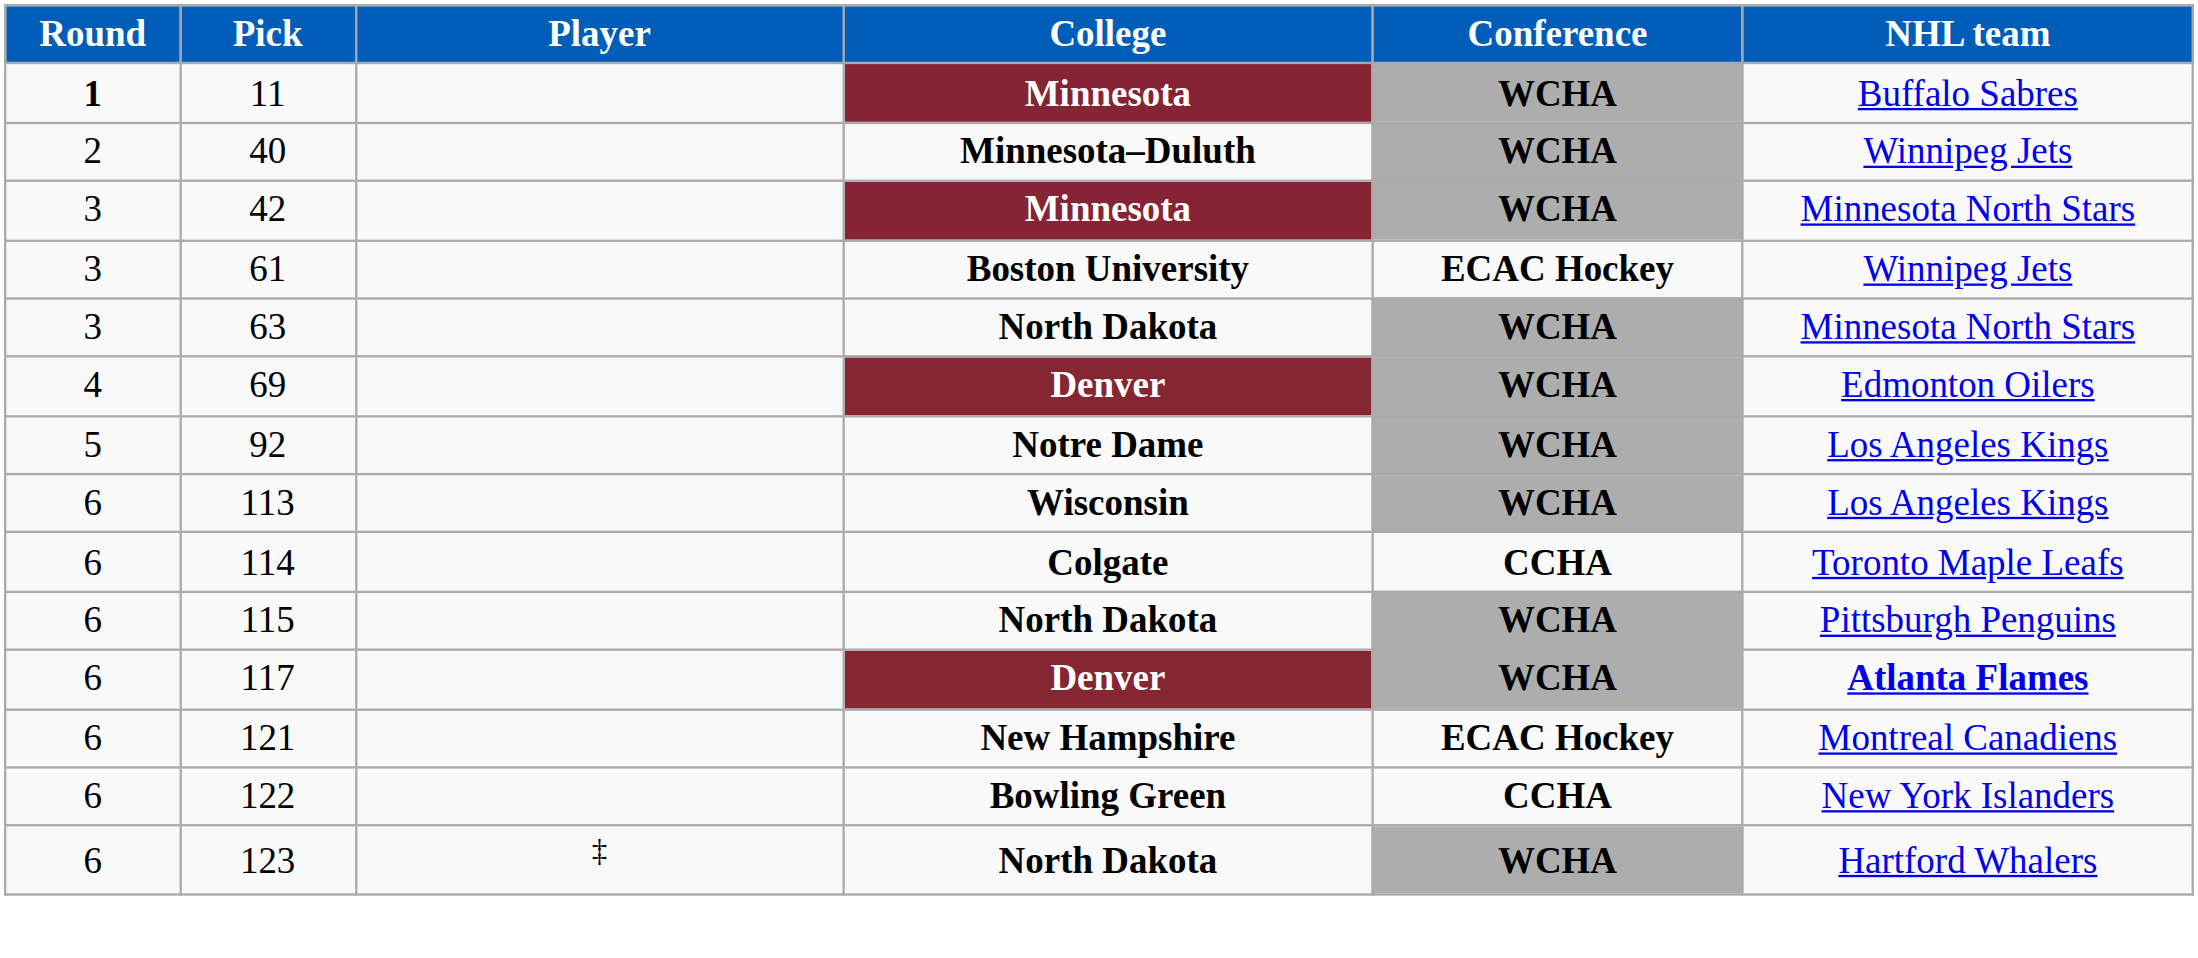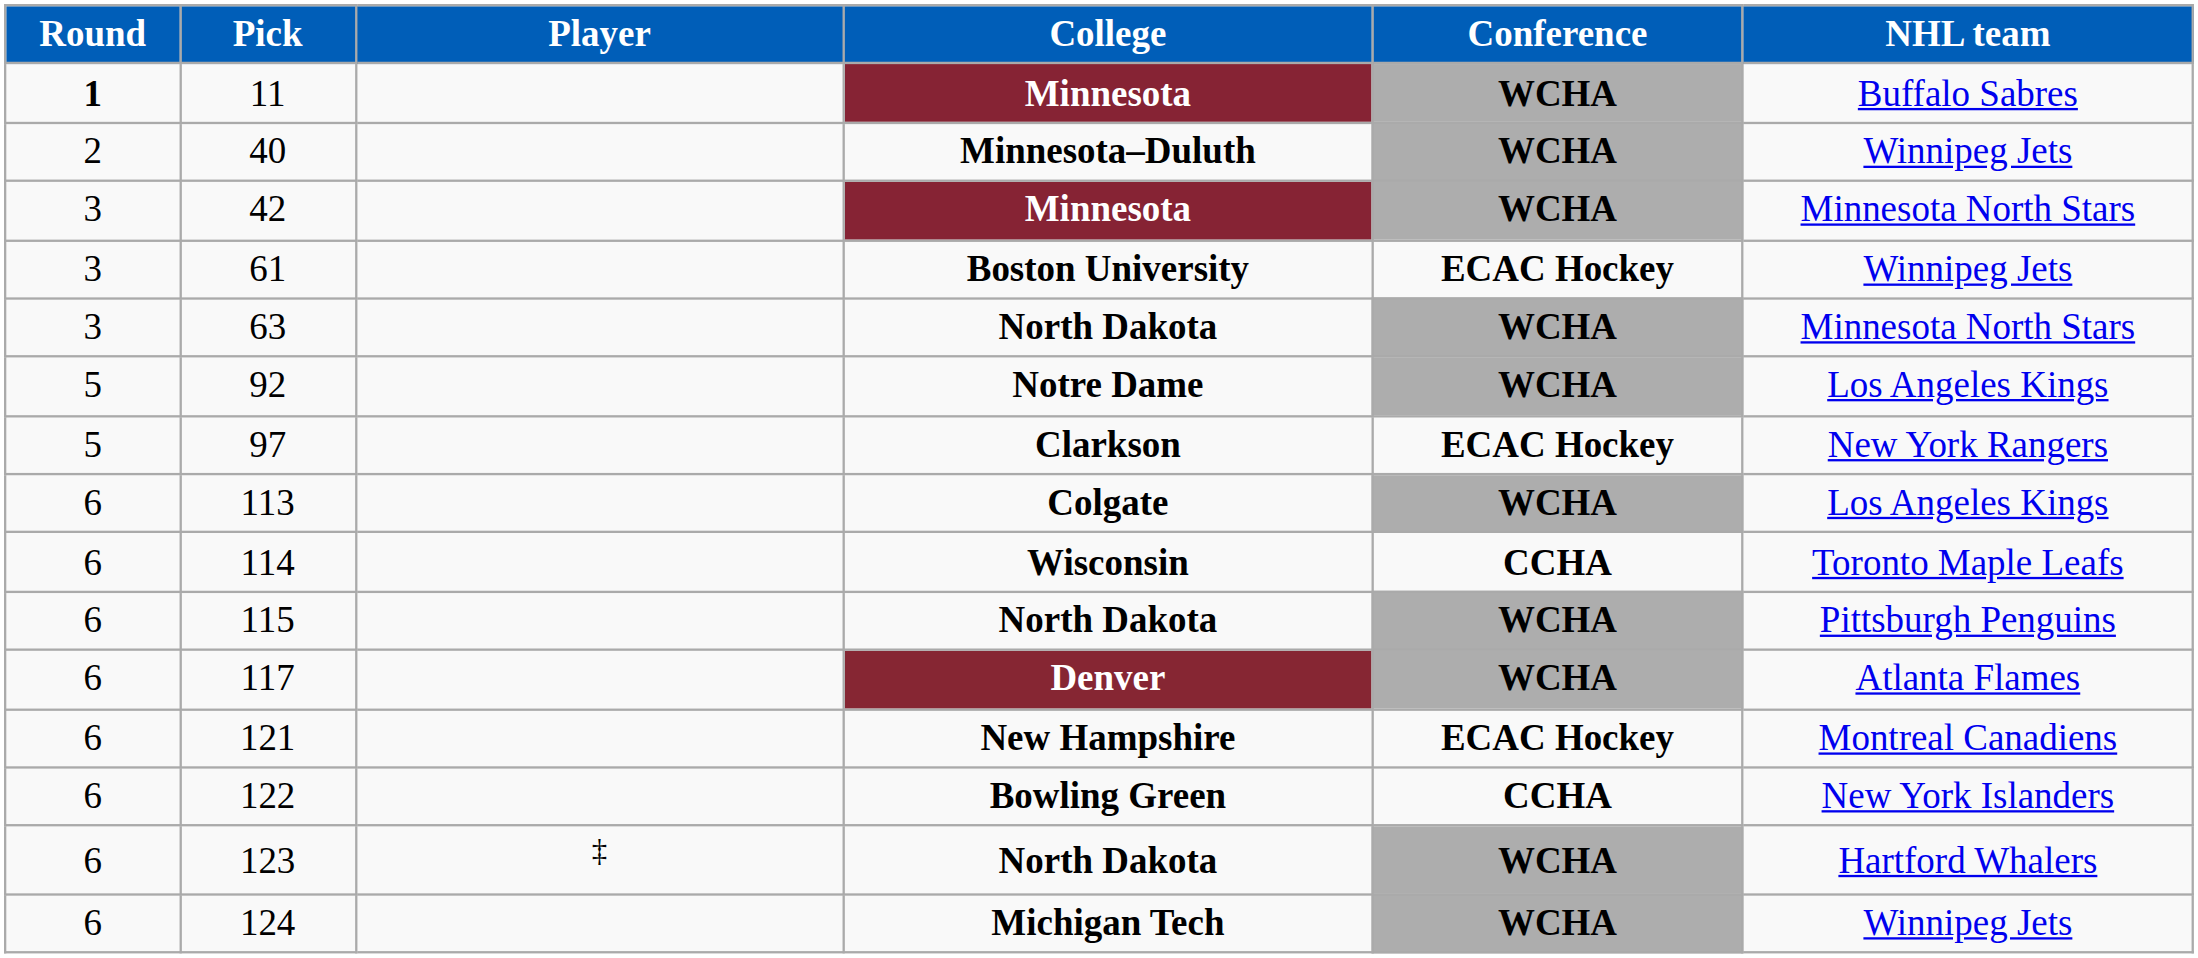- row: (268, 385)
+ row: (268, 444)
(1108, 502) Wisconsin -> (1108, 502) Colgate
(1108, 561) Colgate -> (1108, 561) Wisconsin
(1968, 678) bold -> (1968, 678) normal
+ row: (268, 923)
